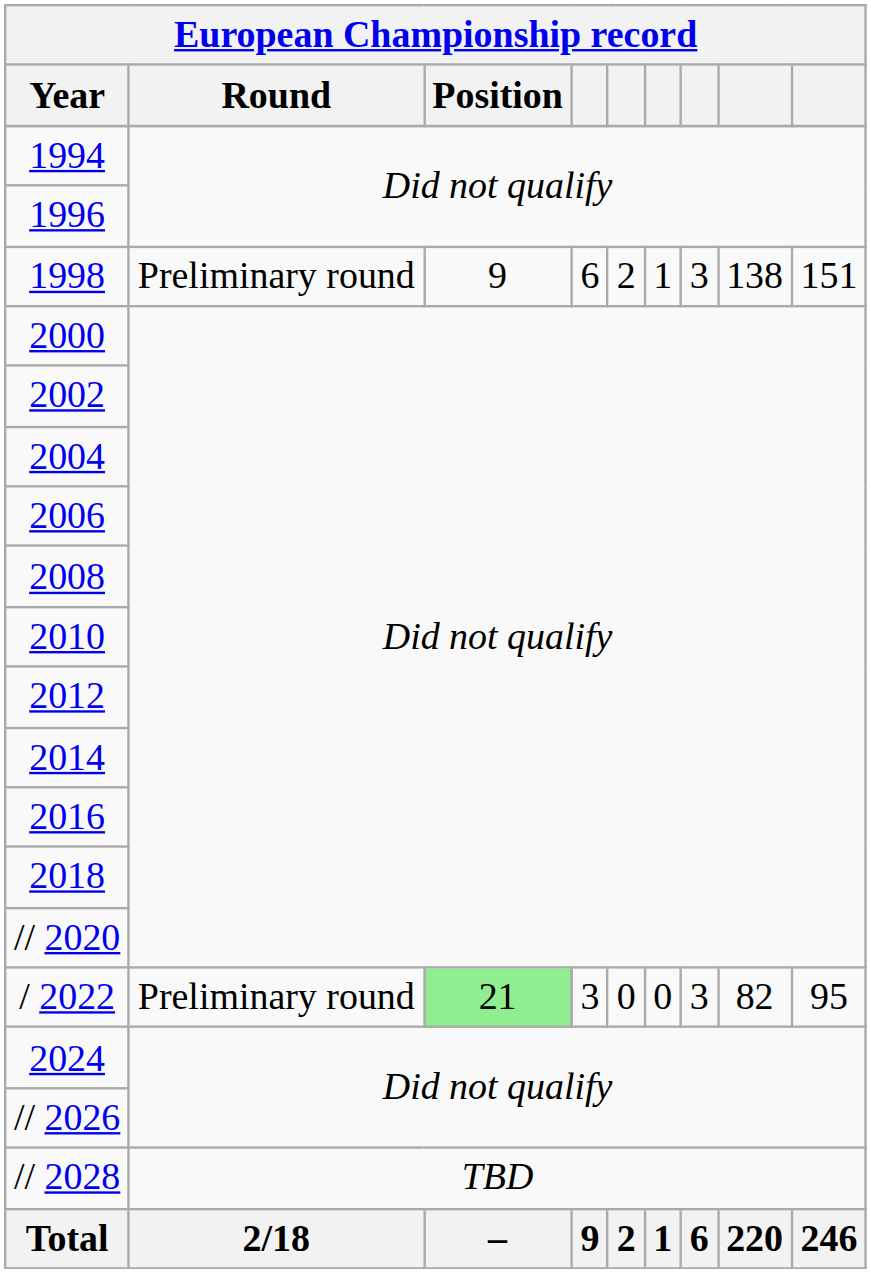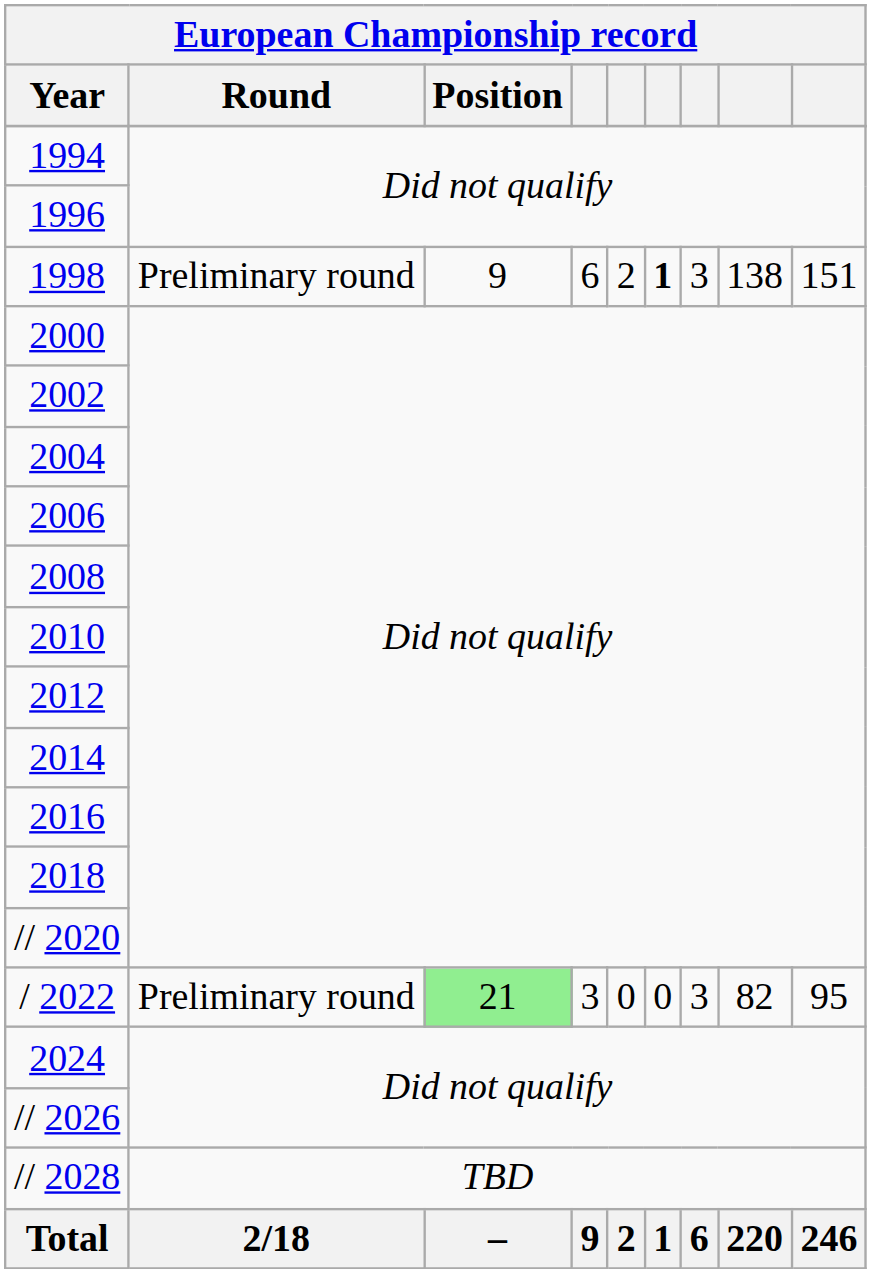(663, 275) normal -> (663, 275) bold
